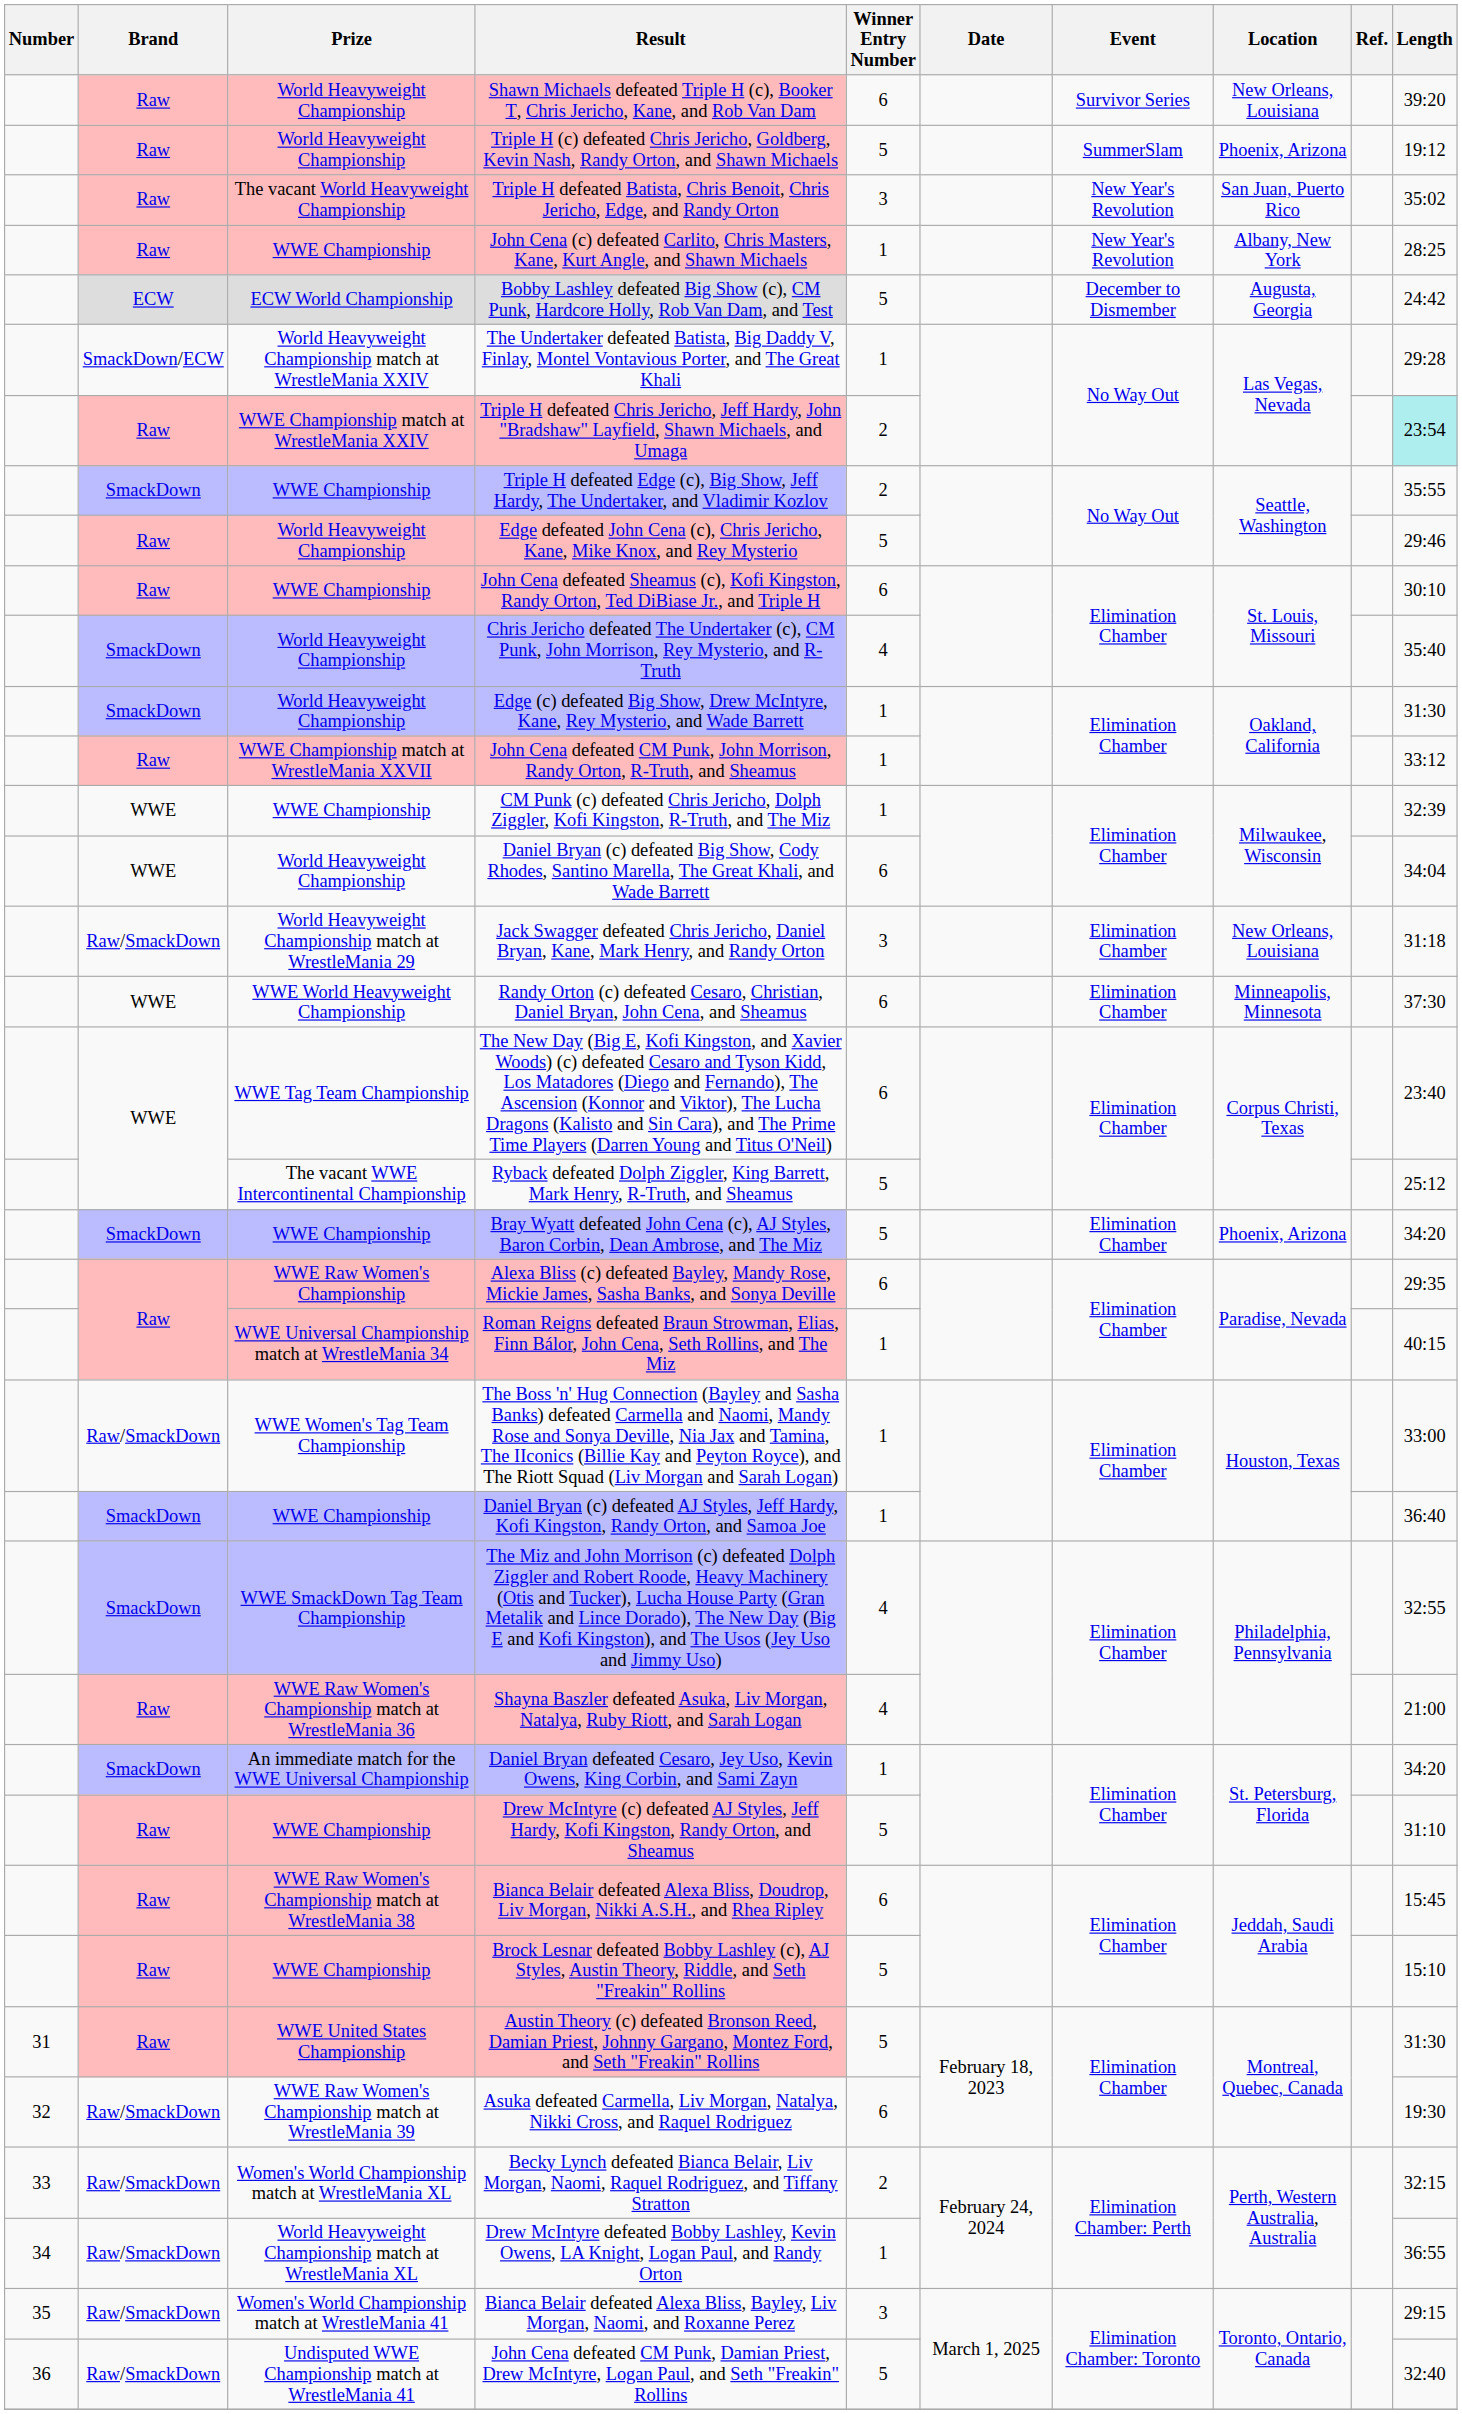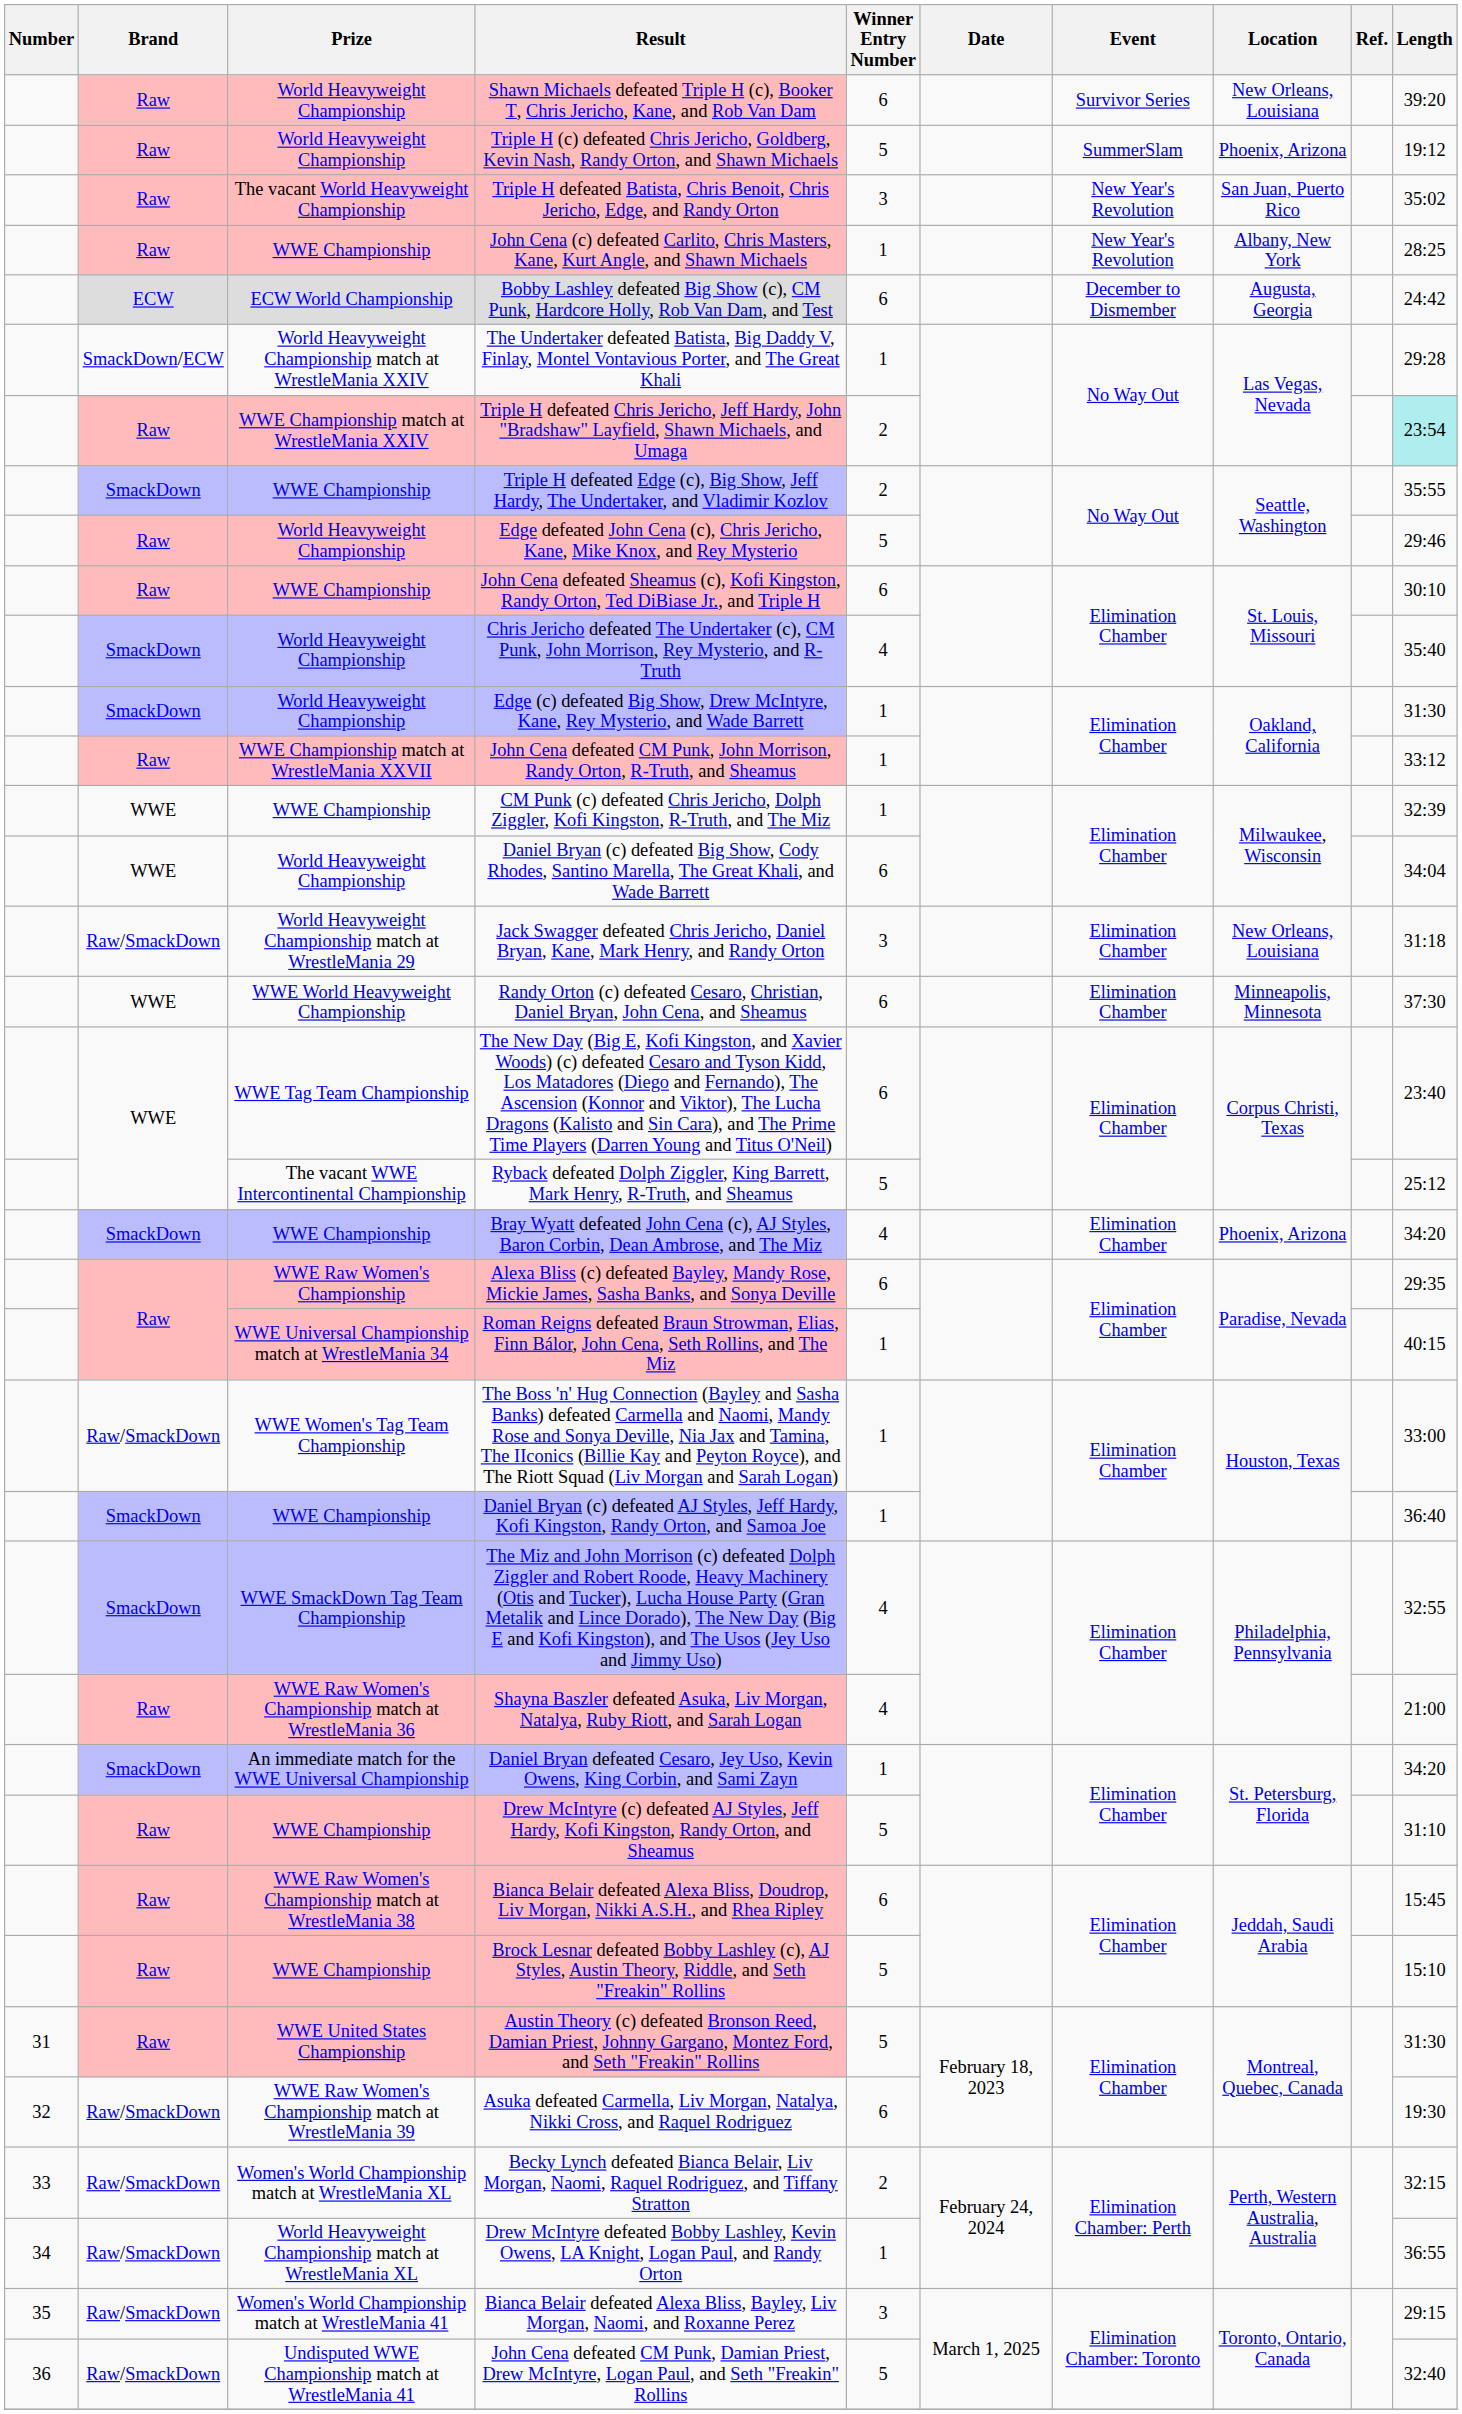(883, 299) 5 -> (883, 299) 6
(883, 1234) 5 -> (883, 1234) 4
